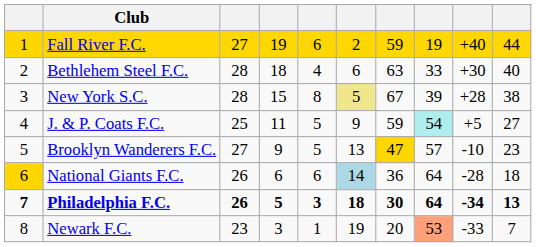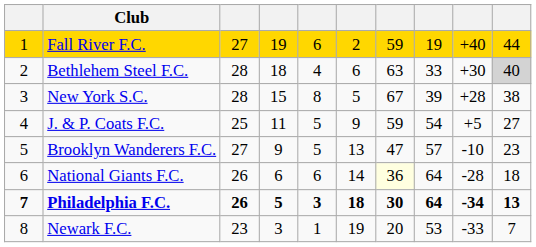(512, 70) no background -> (512, 70) lightgrey background
(356, 96) khaki background -> (356, 96) no background
(434, 123) paleturquoise background -> (434, 123) no background
(395, 149) gold background -> (395, 149) no background
(24, 176) gold background -> (24, 176) no background
(356, 176) lightblue background -> (356, 176) no background
(395, 176) no background -> (395, 176) lightyellow background
(434, 228) lightsalmon background -> (434, 228) no background
